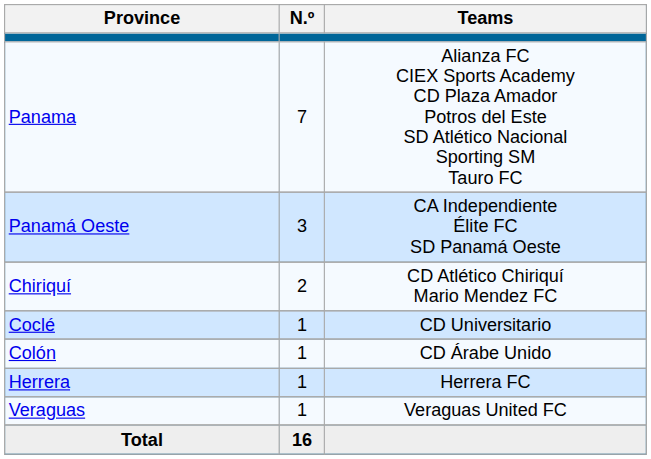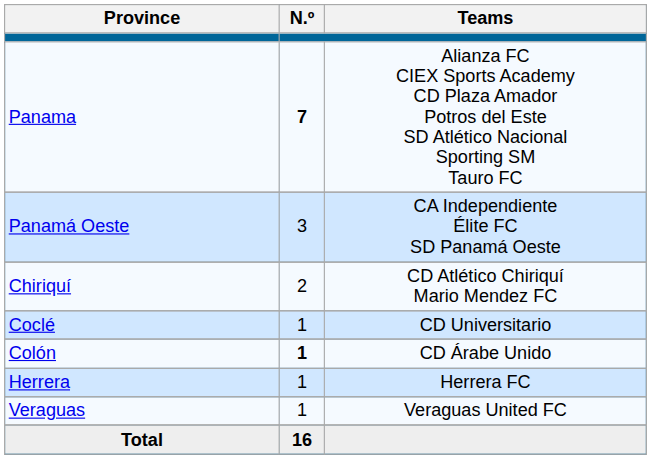(302, 116) normal -> (302, 116) bold
(302, 353) normal -> (302, 353) bold
